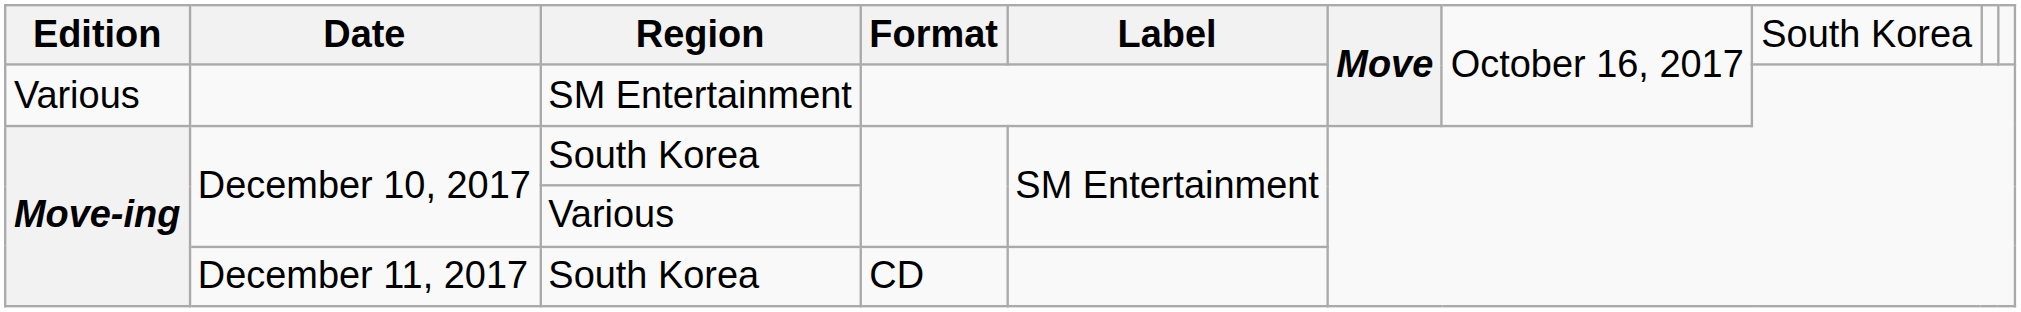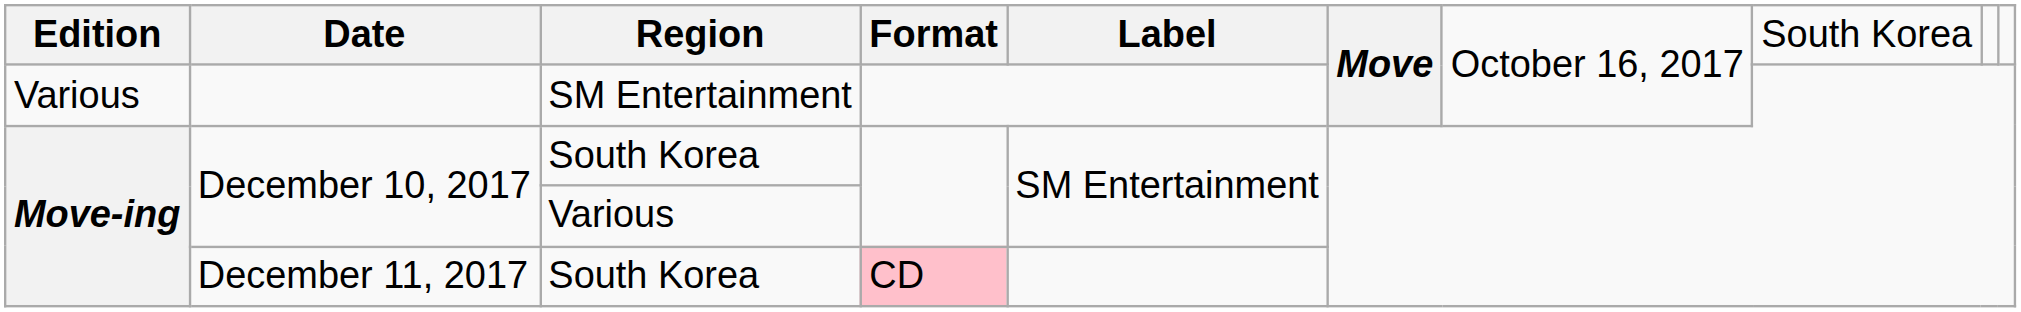(897, 275) no background -> (897, 275) pink background
